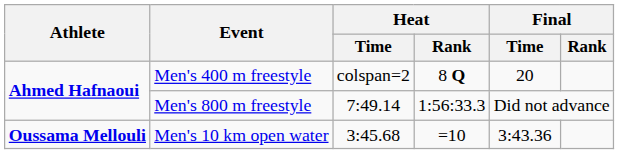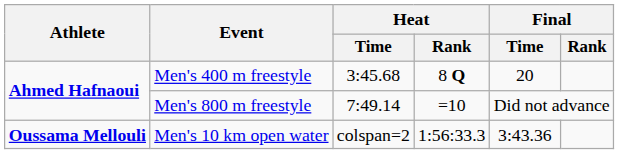(373, 76) colspan=2 -> (373, 76) 3:45.68
(452, 105) 1:56:33.3 -> (452, 105) =10
(373, 134) 3:45.68 -> (373, 134) colspan=2
(452, 134) =10 -> (452, 134) 1:56:33.3
